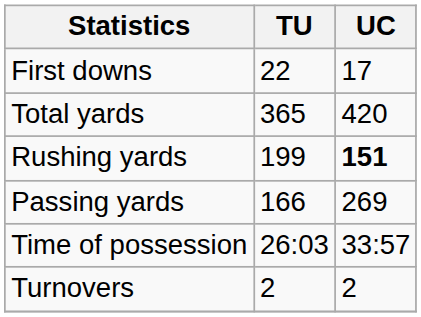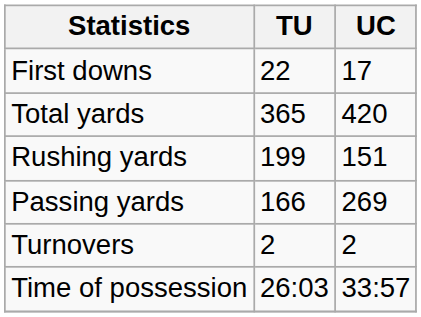(364, 157) bold -> (364, 157) normal
rows swapped: (73, 288) <-> (129, 245)
